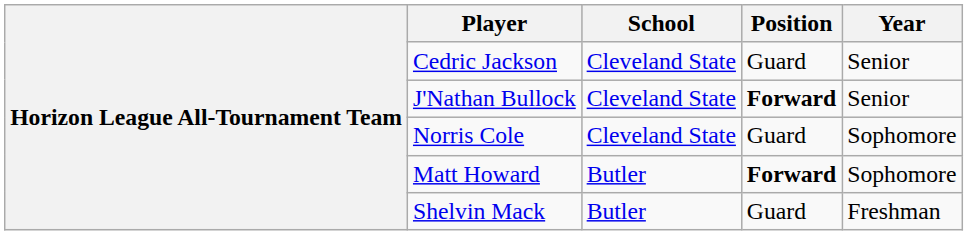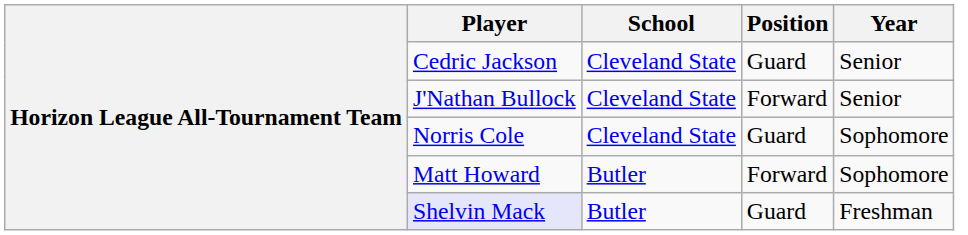(792, 98) bold -> (787, 98) normal
(792, 173) bold -> (787, 173) normal
(479, 211) no background -> (479, 211) lavender background
